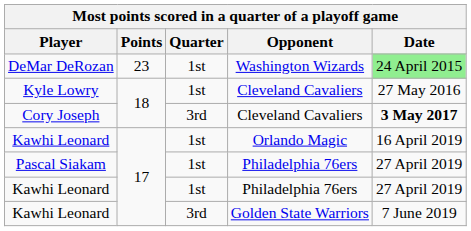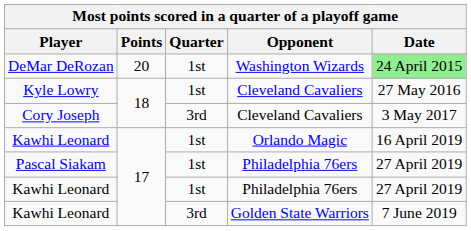(141, 66) 23 -> (141, 66) 20
(419, 115) bold -> (419, 115) normal
